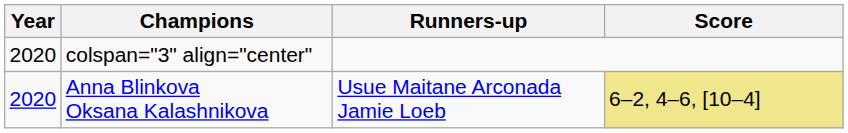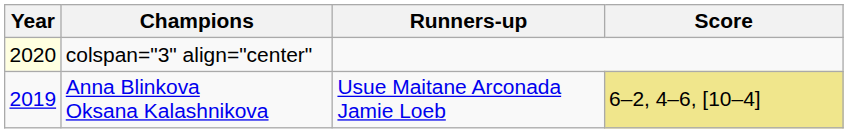(33, 54) no background -> (33, 54) lightyellow background
(33, 99) 2020 -> (33, 99) 2019
